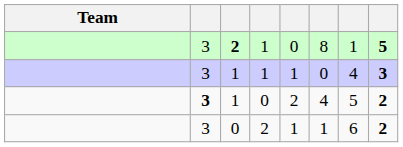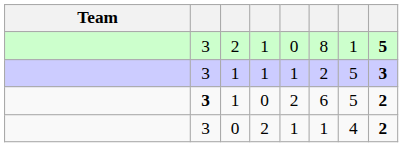(235, 45) bold -> (235, 45) normal
(324, 73) 0 -> (324, 73) 2
(353, 73) 4 -> (353, 73) 5
(324, 100) 4 -> (324, 100) 6
(353, 127) 6 -> (353, 127) 4
